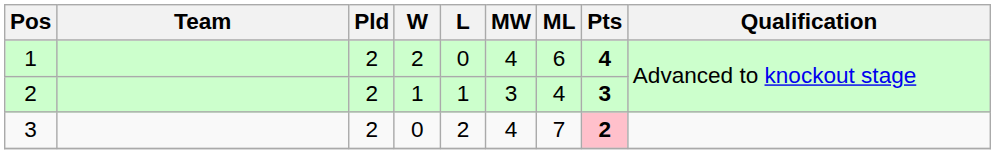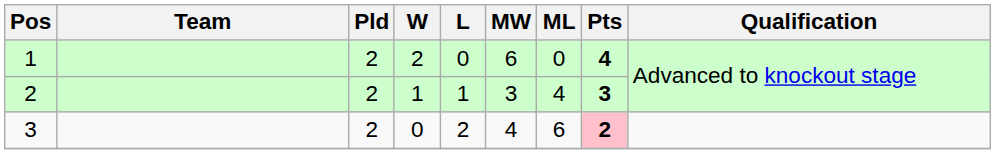(511, 58) 4 -> (511, 58) 6
(559, 58) 6 -> (559, 58) 0
(559, 129) 7 -> (559, 129) 6
